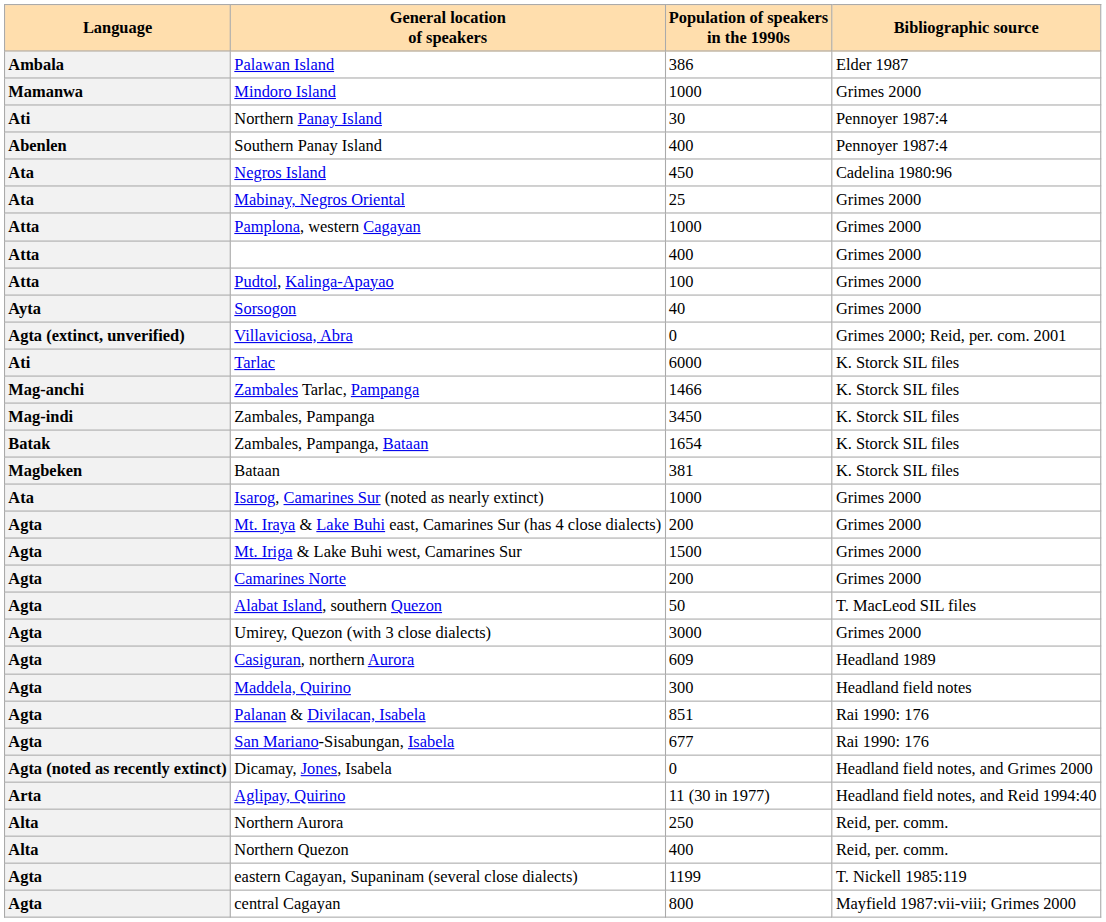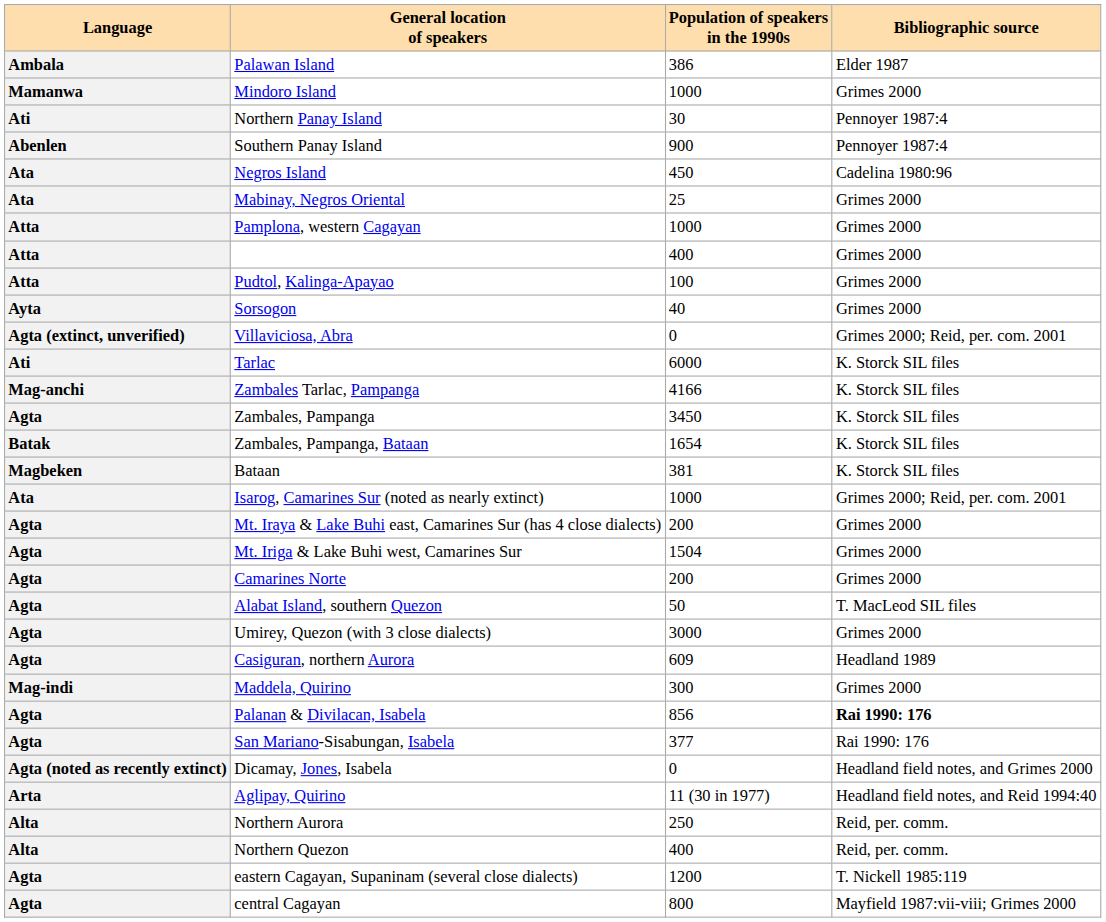(681, 145) 400 -> (681, 145) 900
(685, 389) 1466 -> (685, 389) 4166
(41, 416) Mag-indi -> (25, 416) Agta
(878, 497) Grimes 2000 -> (951, 497) Grimes 2000; Reid, per. com. 2001
(685, 551) 1500 -> (685, 551) 1504
(25, 687) Agta -> (41, 687) Mag-indi
(904, 687) Headland field notes -> (878, 687) Grimes 2000
(681, 714) 851 -> (681, 714) 856
(882, 714) normal -> (884, 714) bold
(681, 741) 677 -> (681, 741) 377
(685, 876) 1199 -> (685, 876) 1200
